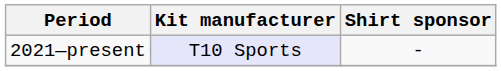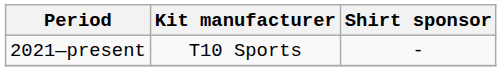(245, 51) lavender background -> (245, 51) no background
